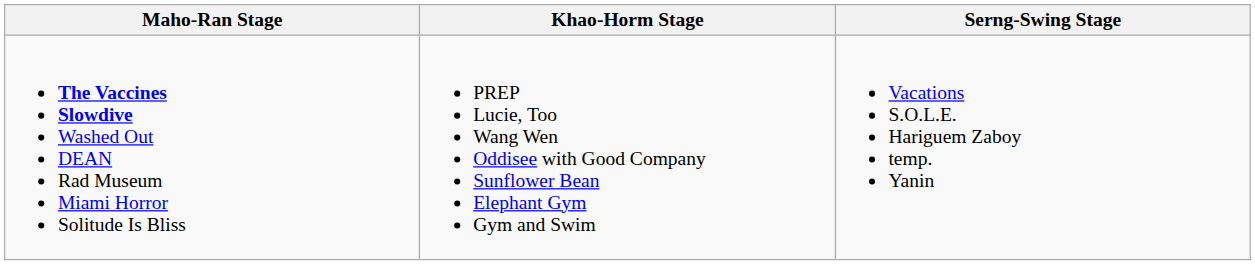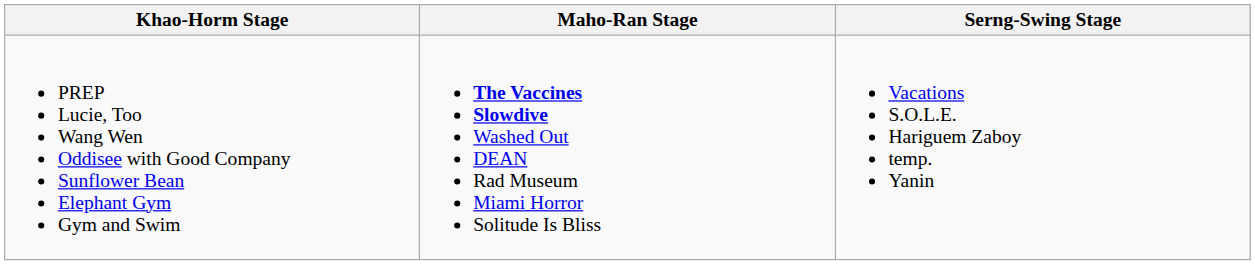columns swapped: (212, 19) <-> (627, 19)
